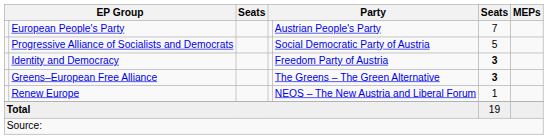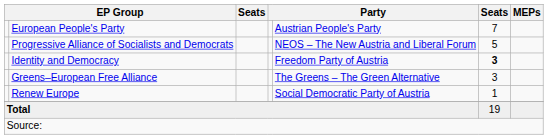(352, 45) Social Democratic Party of Austria -> (376, 45) NEOS – The New Austria and Liberal Forum
(495, 77) bold -> (495, 77) normal
(376, 93) NEOS – The New Austria and Liberal Forum -> (352, 93) Social Democratic Party of Austria
